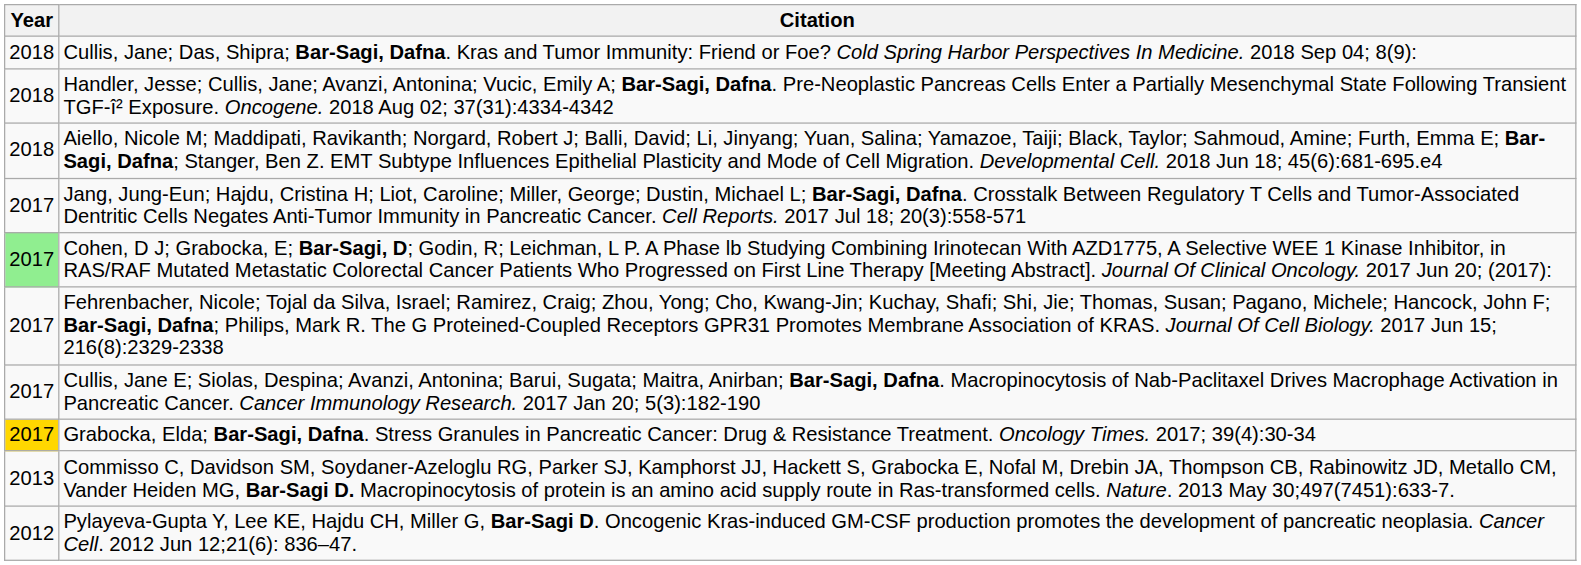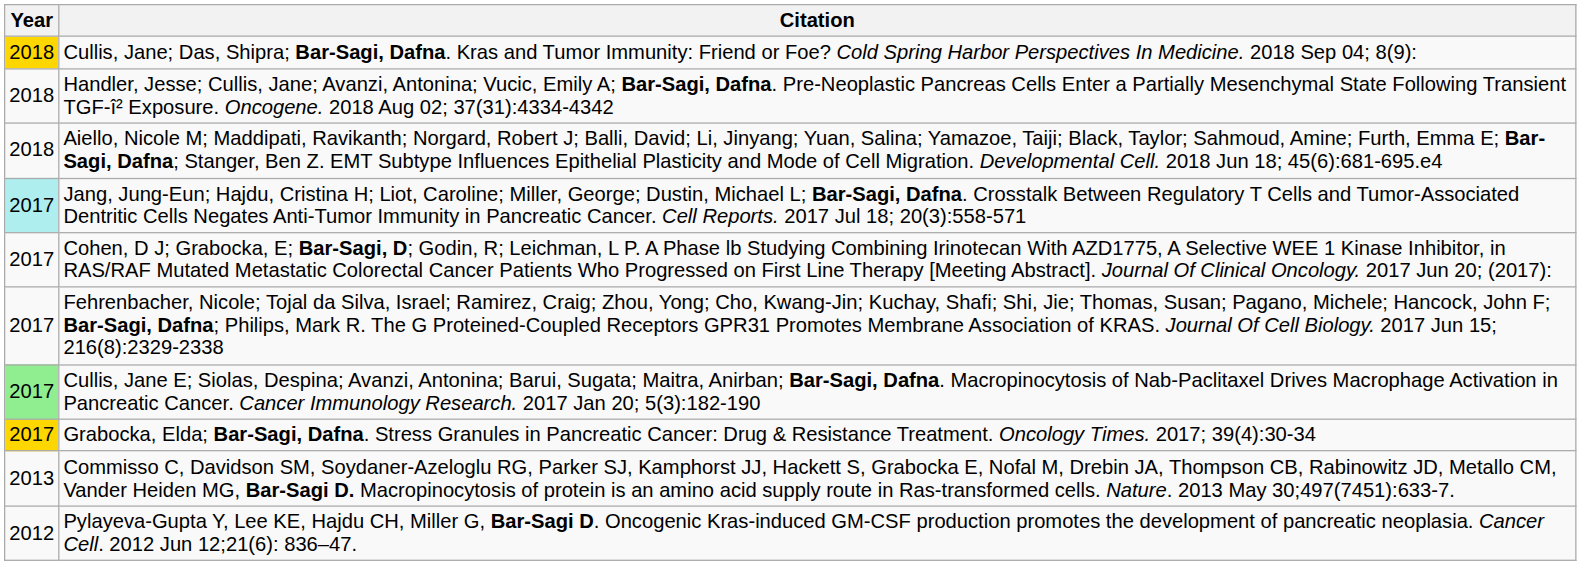(32, 52) no background -> (32, 52) gold background
(32, 205) no background -> (32, 205) paleturquoise background
(32, 259) lightgreen background -> (32, 259) no background
(32, 391) no background -> (32, 391) lightgreen background
